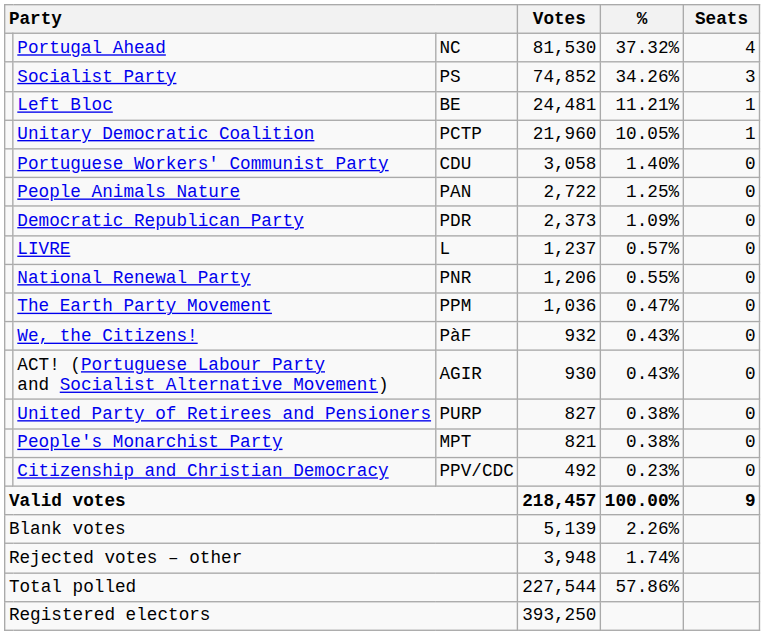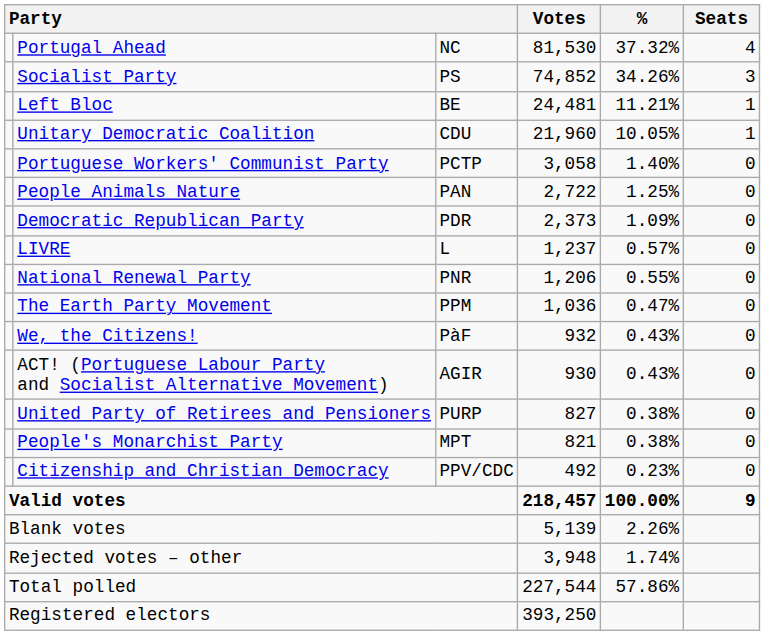(461, 134) PCTP -> (455, 134) CDU
(455, 163) CDU -> (461, 163) PCTP
